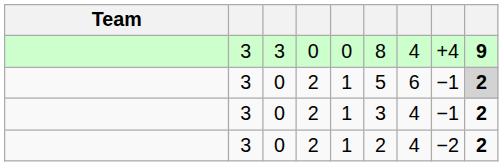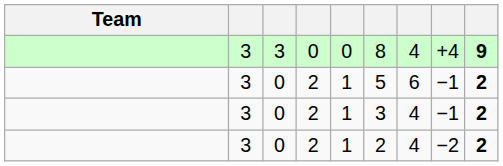(481, 82) lightgrey background -> (481, 82) no background
